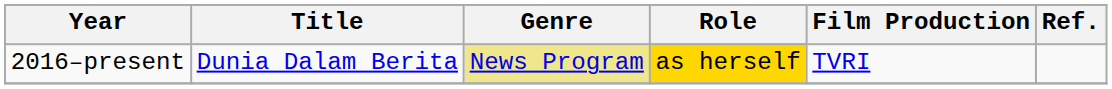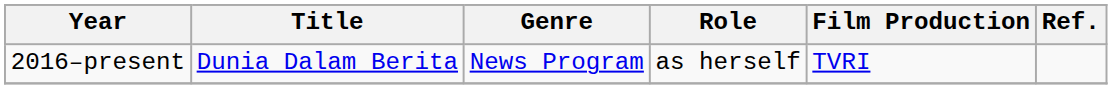(557, 64) khaki background -> (557, 64) no background
(728, 64) gold background -> (728, 64) no background
